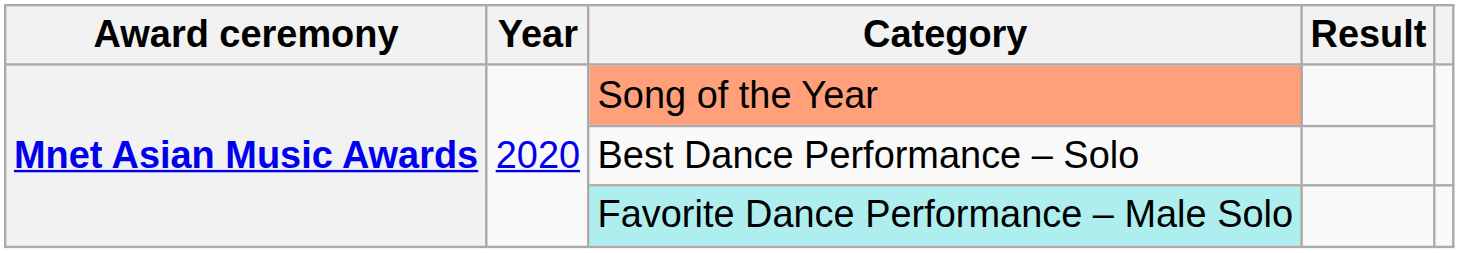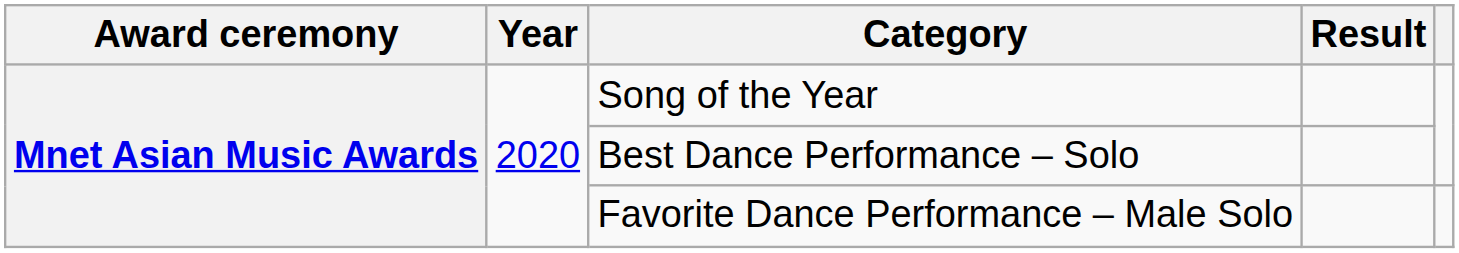(738, 94) lightsalmon background -> (738, 94) no background
(945, 214) paleturquoise background -> (945, 214) no background
